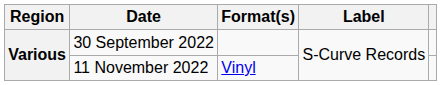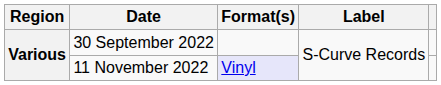(238, 67) no background -> (238, 67) lavender background
